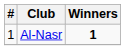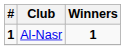(11, 34) normal -> (11, 34) bold
